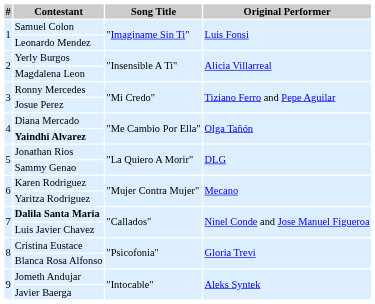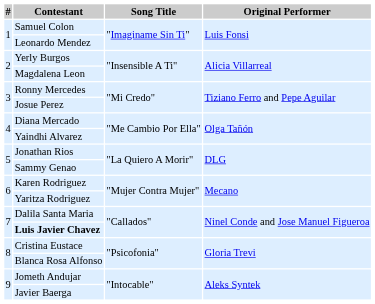(50, 136) bold -> (48, 136) normal
(57, 214) bold -> (54, 214) normal
(55, 230) normal -> (57, 230) bold
